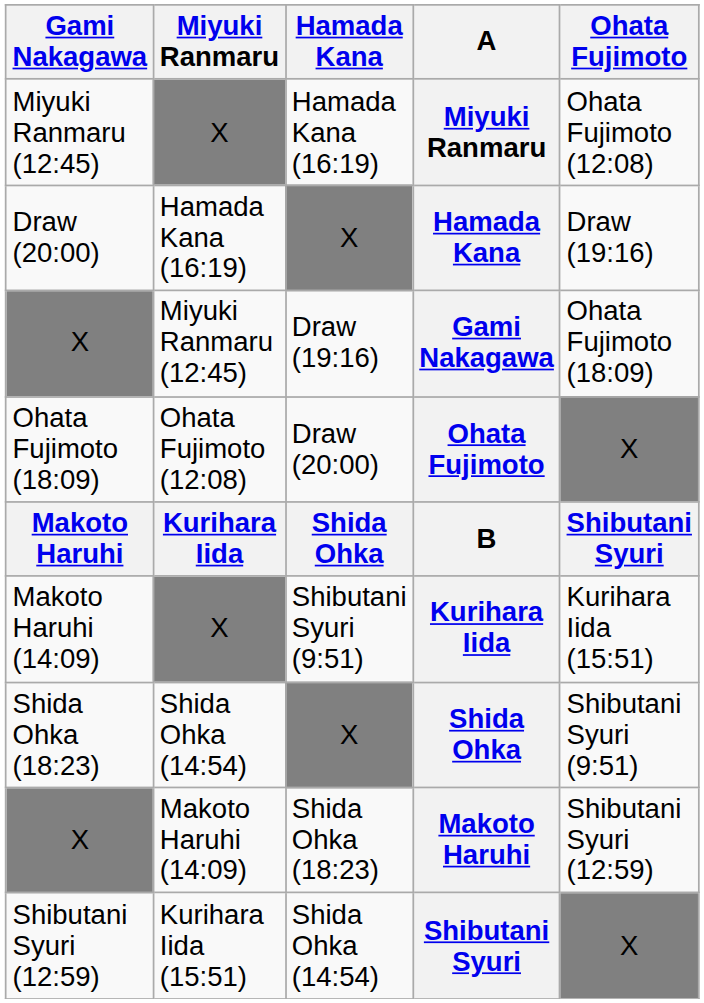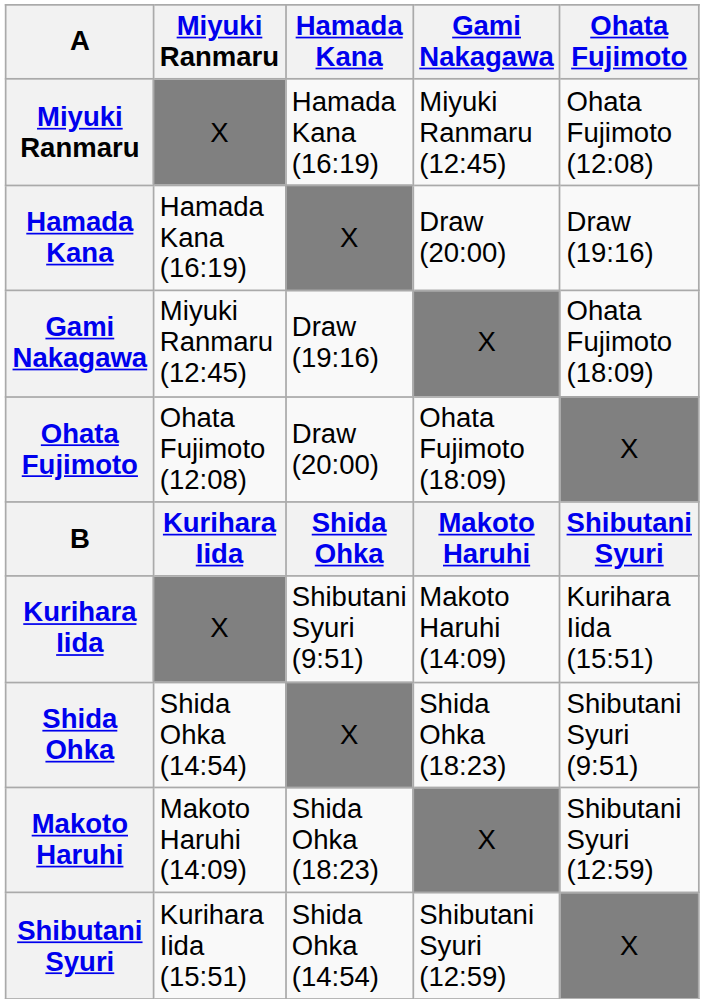columns swapped: (487, 41) <-> (80, 41)
